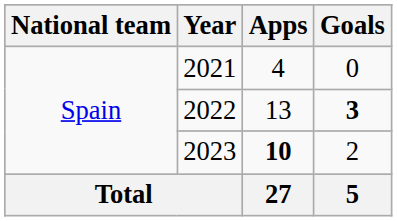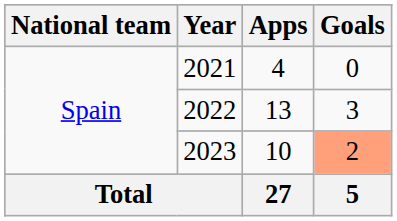(352, 109) bold -> (352, 109) normal
(278, 151) bold -> (278, 151) normal
(352, 151) no background -> (352, 151) lightsalmon background
